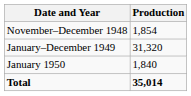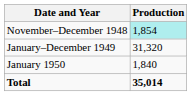(145, 30) no background -> (145, 30) paleturquoise background
